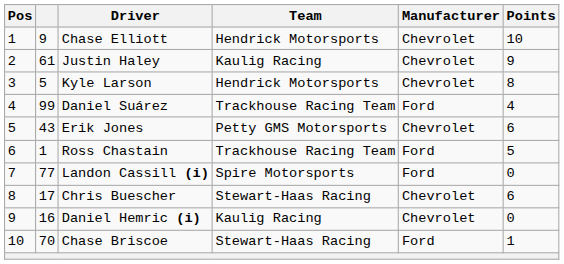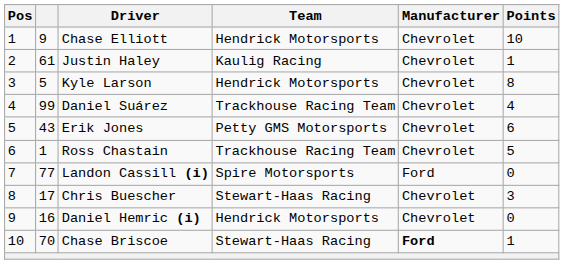(511, 61) 9 -> (511, 61) 1
(418, 106) Ford -> (439, 106) Chevrolet
(418, 151) Ford -> (439, 151) Chevrolet
(511, 196) 6 -> (511, 196) 3
(269, 219) Kaulig Racing -> (297, 219) Hendrick Motorsports
(418, 241) normal -> (418, 241) bold
